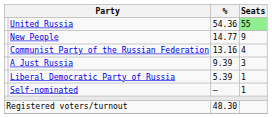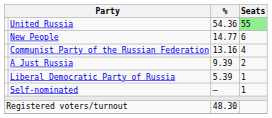(243, 37) 9 -> (243, 37) 6
(243, 63) 3 -> (243, 63) 2
